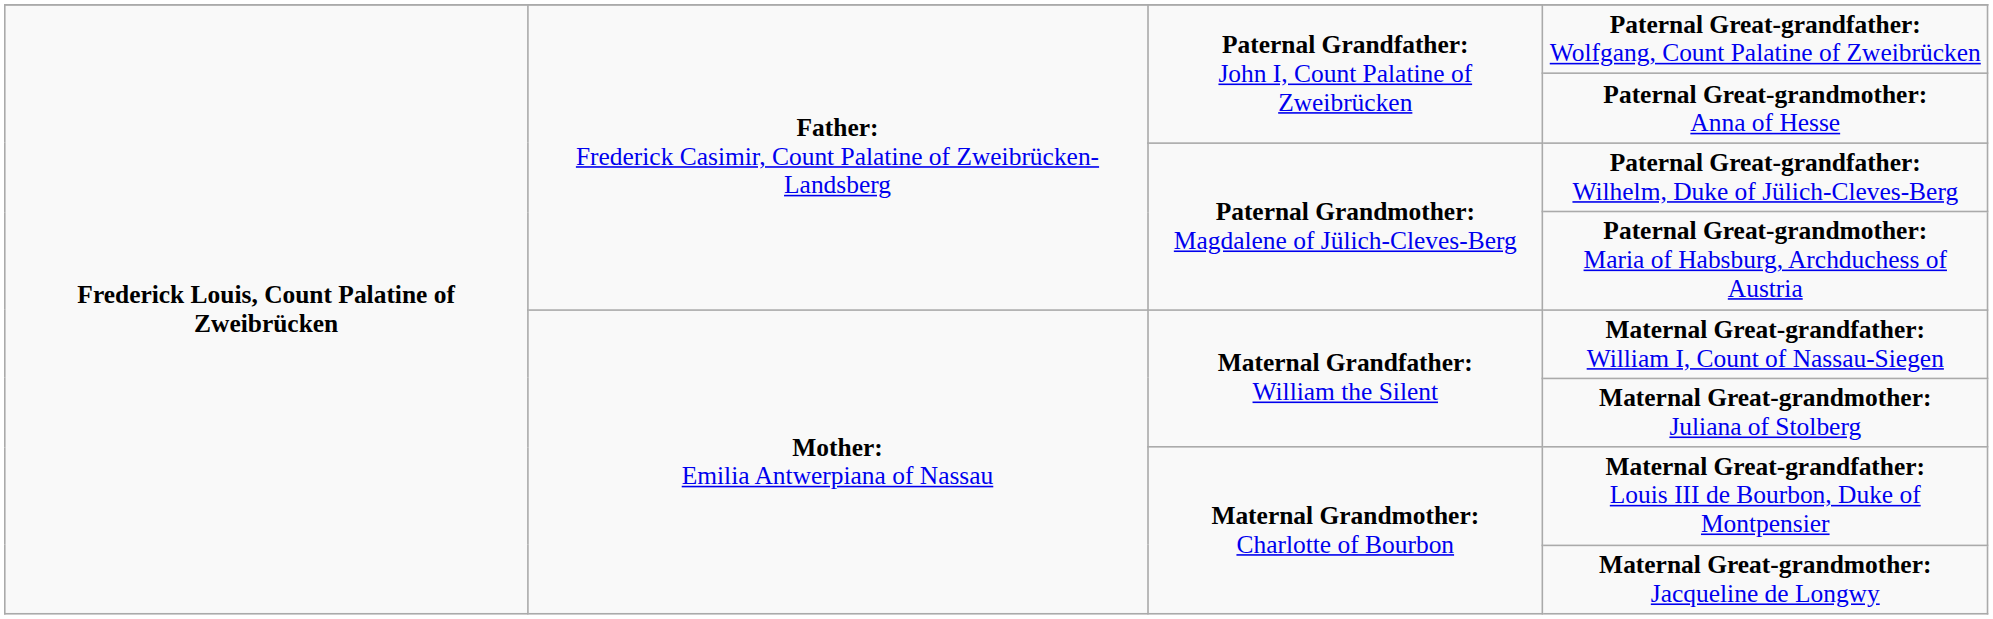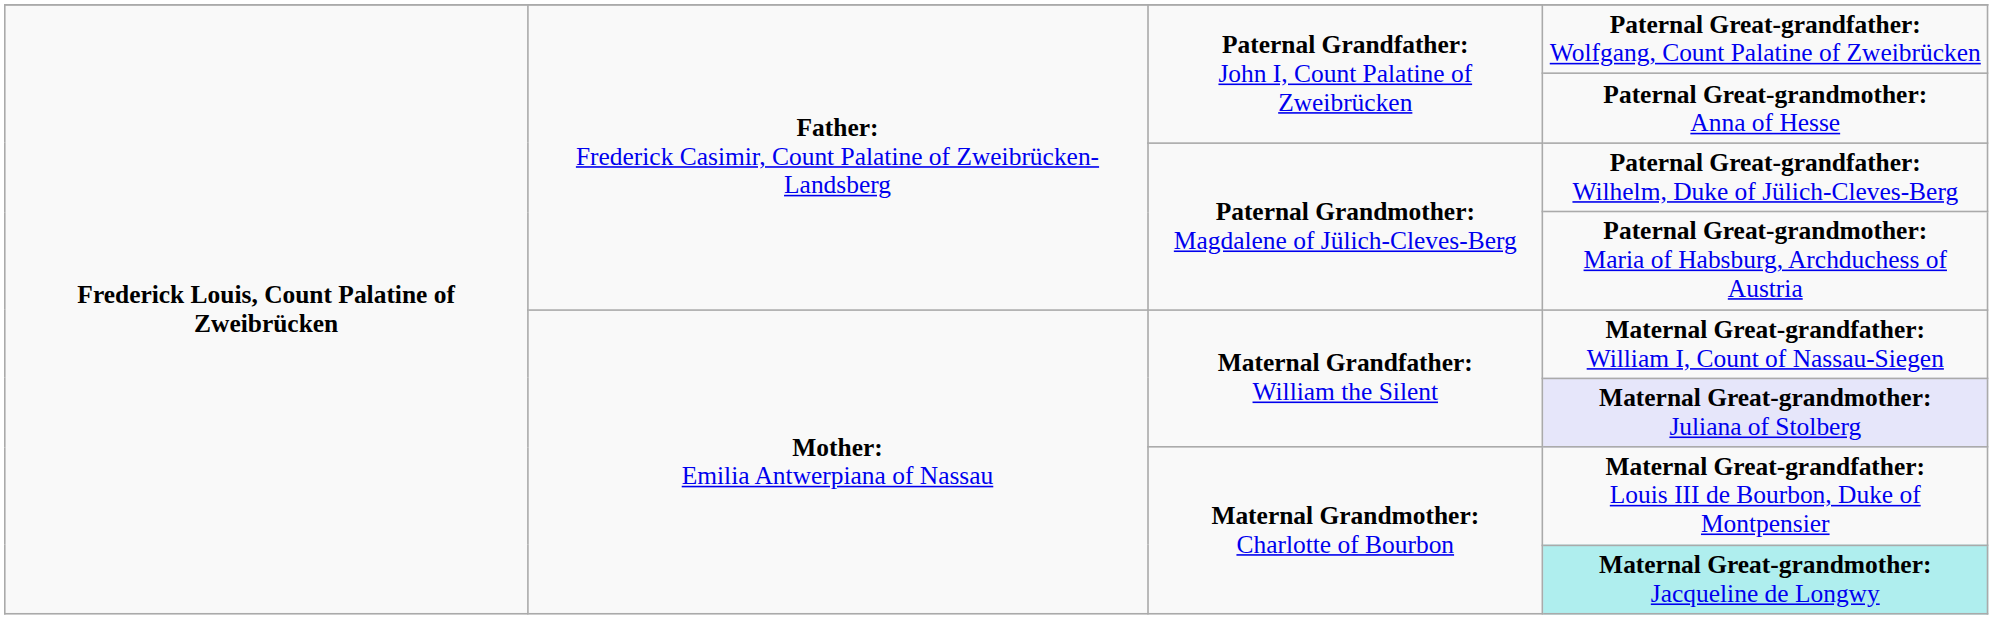(1765, 412) no background -> (1765, 412) lavender background
(1765, 578) no background -> (1765, 578) paleturquoise background
